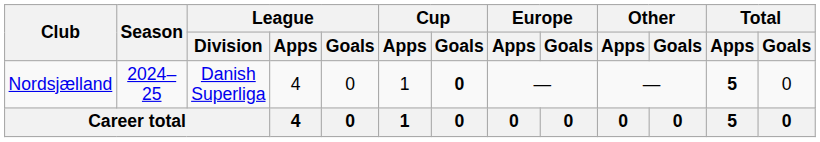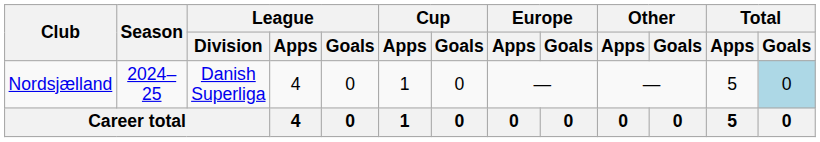(459, 84) bold -> (459, 84) normal
(732, 84) bold -> (732, 84) normal
(787, 84) no background -> (787, 84) lightblue background
